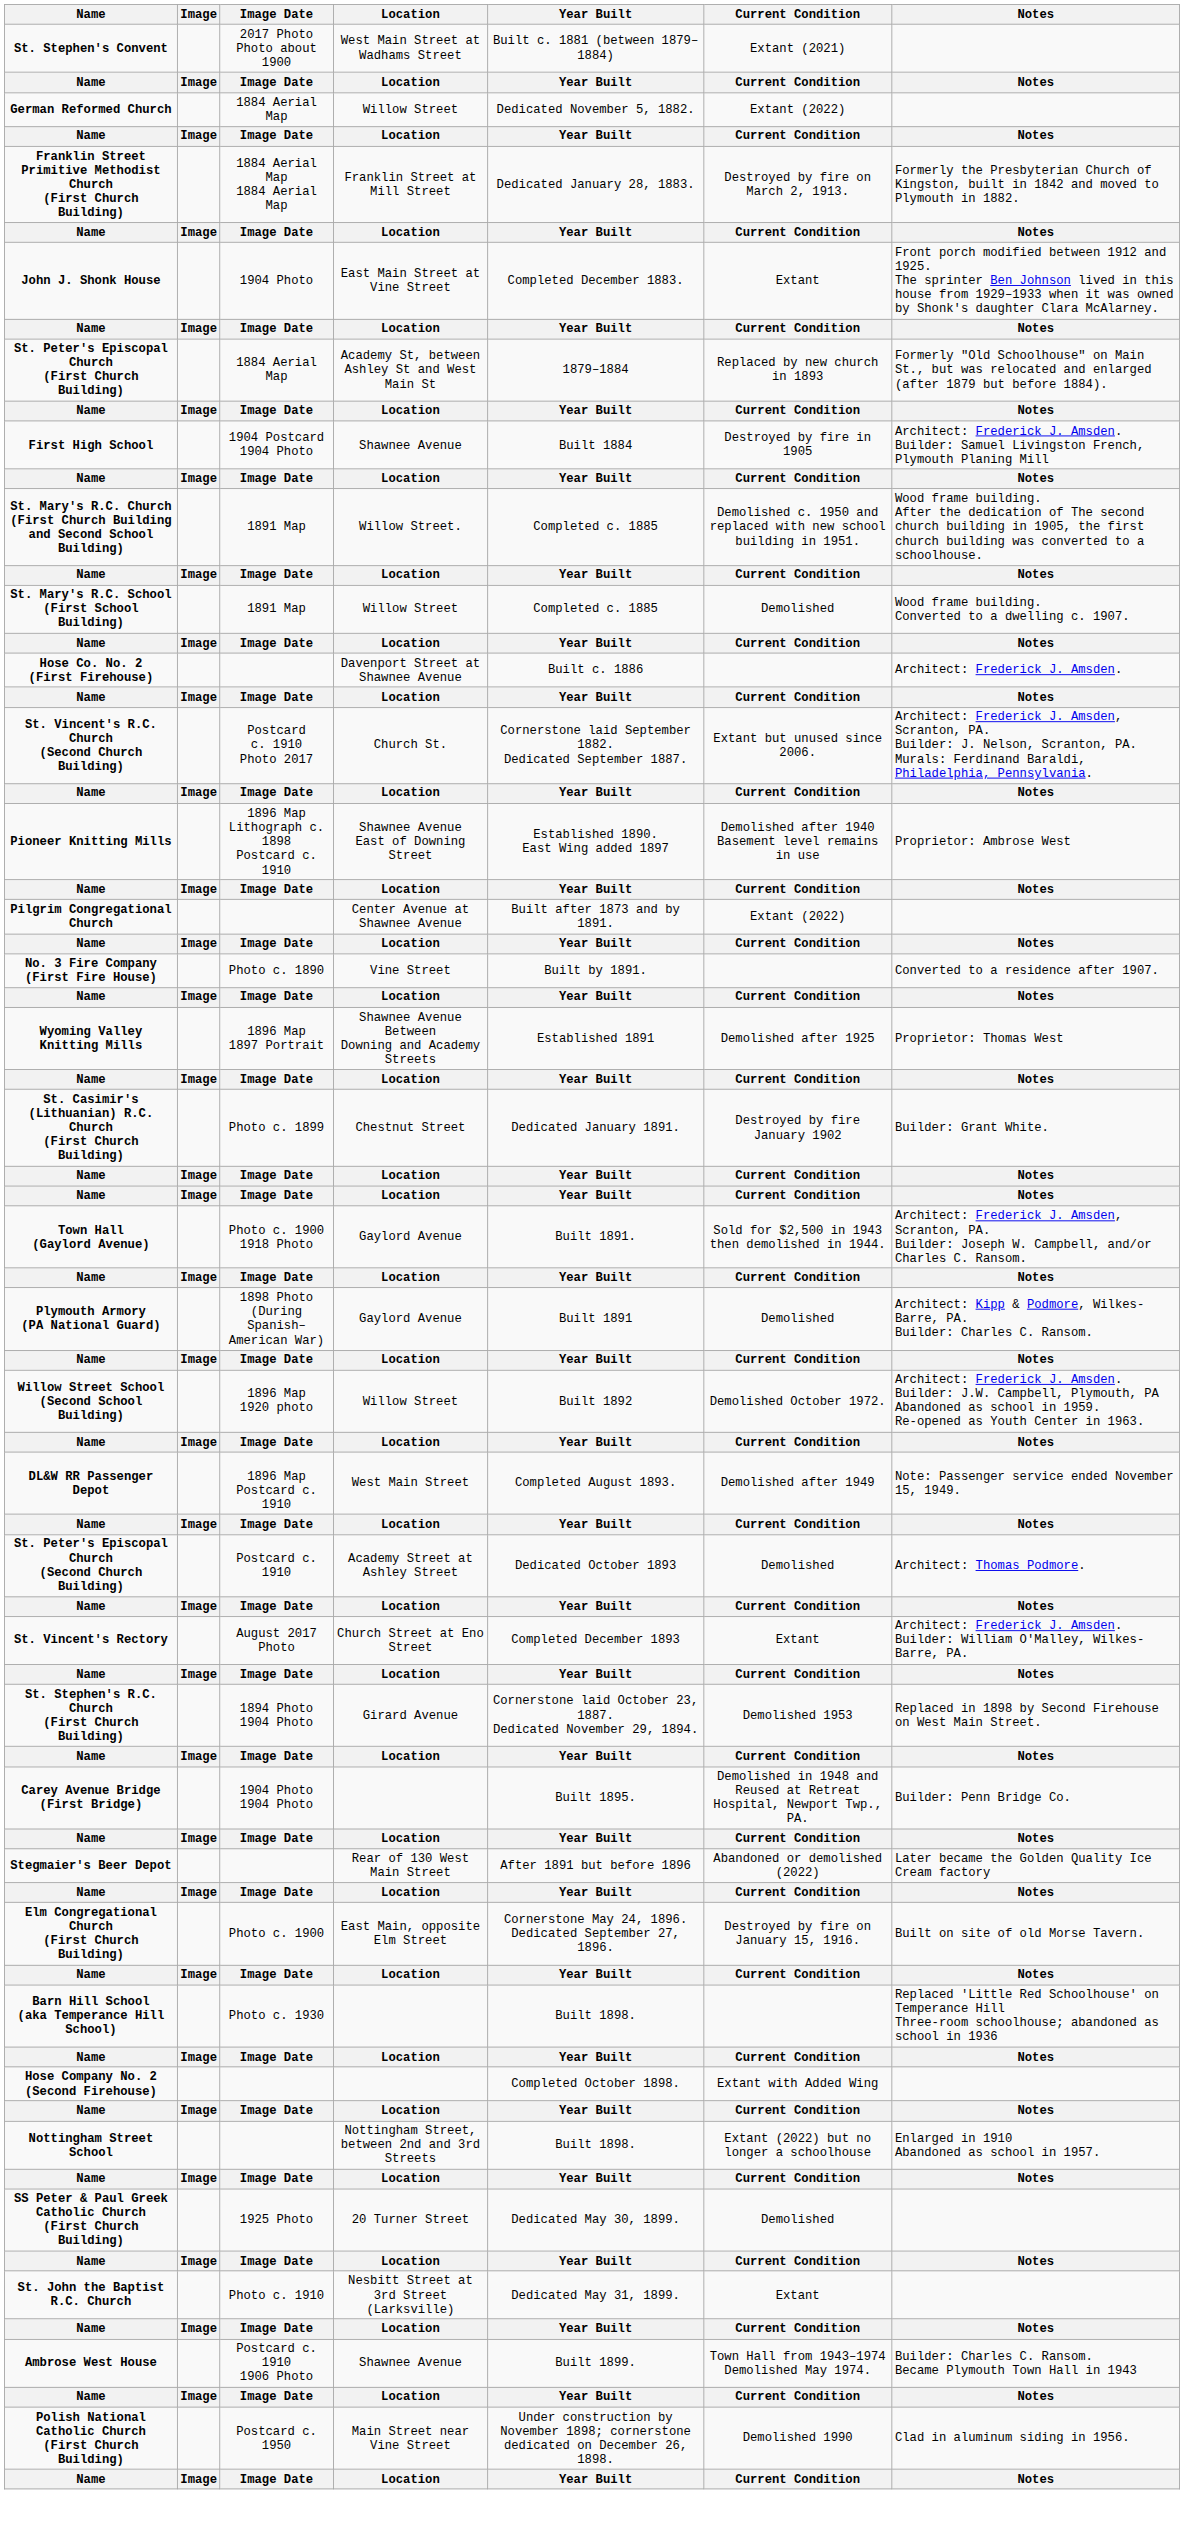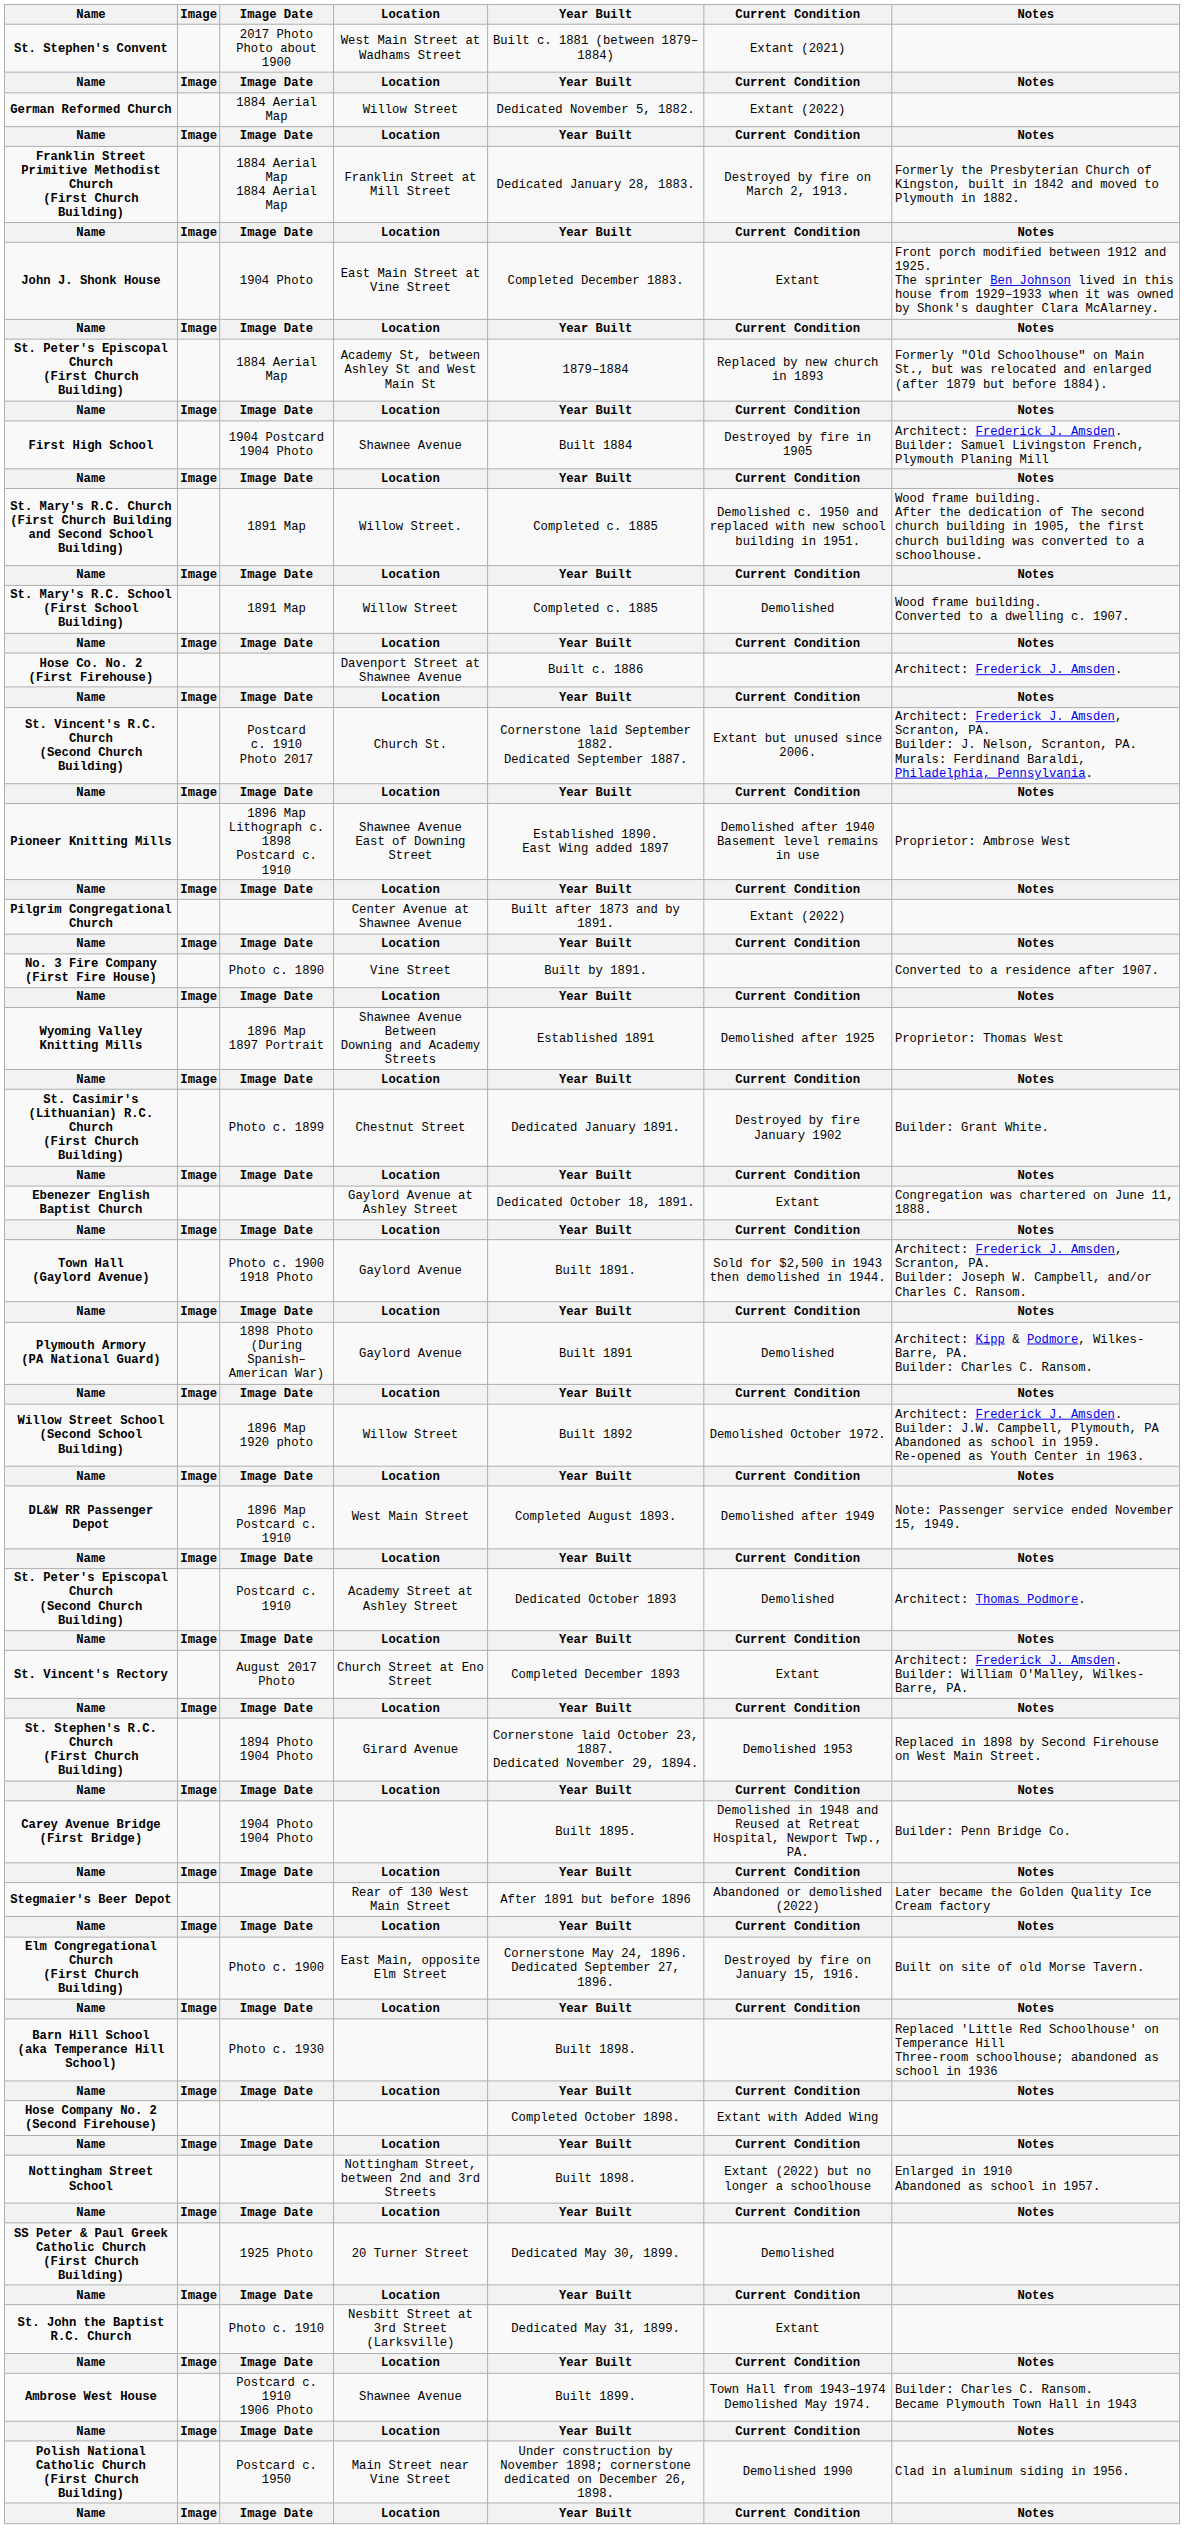+ row: (91, 1203)
